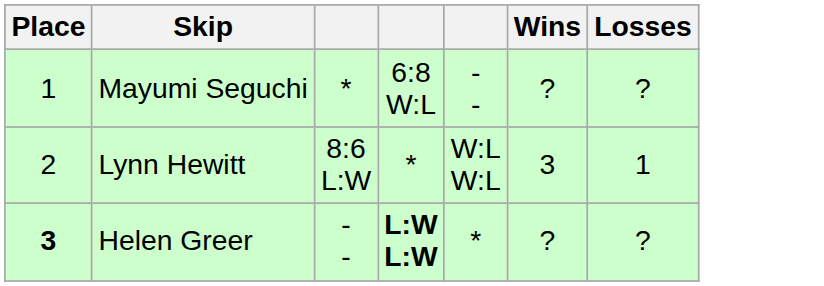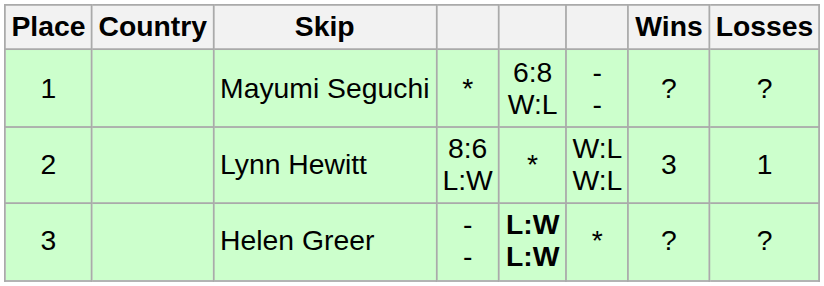+ column: (153, 26)
(48, 241) bold -> (48, 241) normal
